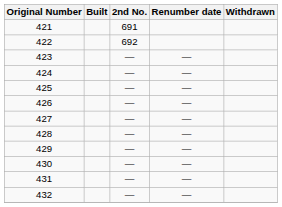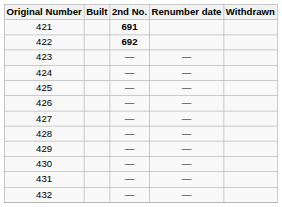(130, 27) normal -> (130, 27) bold
(130, 42) normal -> (130, 42) bold
